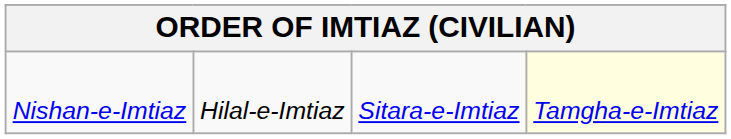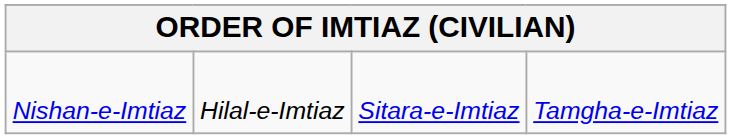(626, 108) lightyellow background -> (626, 108) no background
